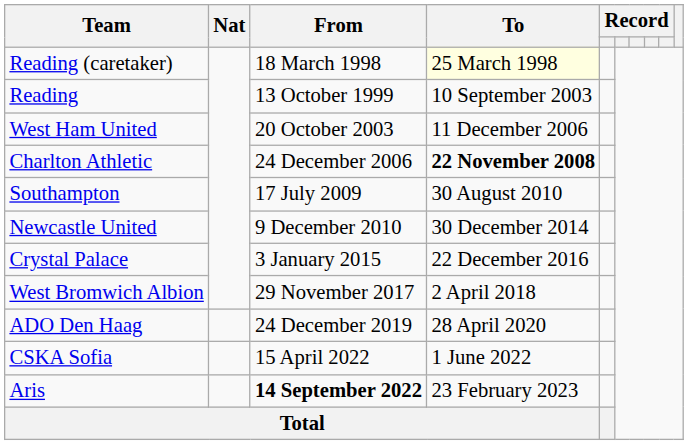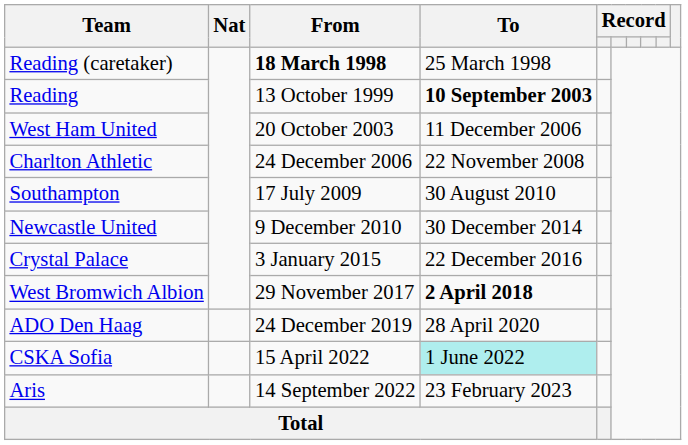(318, 63) normal -> (321, 63) bold
(495, 63) lightyellow background -> (488, 63) no background
(512, 95) normal -> (508, 95) bold
(513, 161) bold -> (505, 161) normal
(484, 292) normal -> (479, 292) bold
(481, 357) no background -> (475, 357) paleturquoise background
(338, 390) bold -> (335, 390) normal
